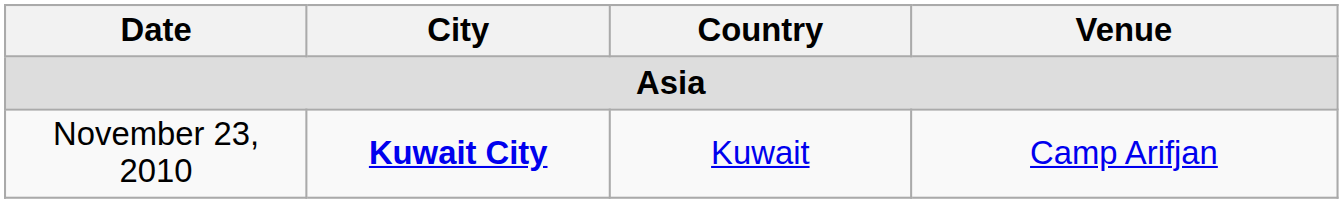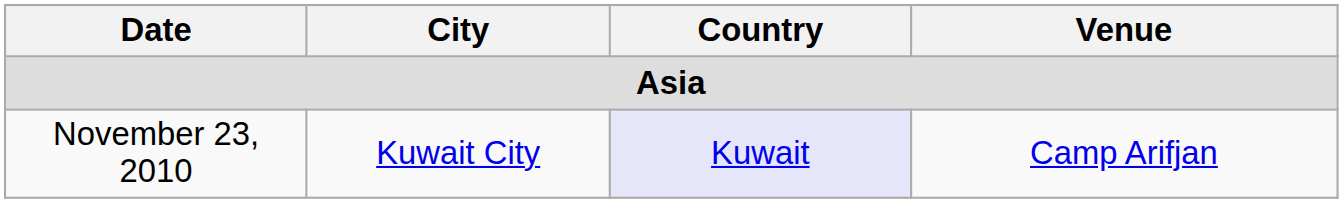(458, 152) bold -> (458, 152) normal
(760, 152) no background -> (760, 152) lavender background
